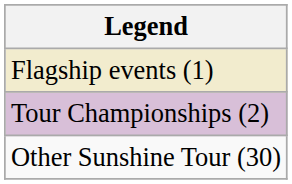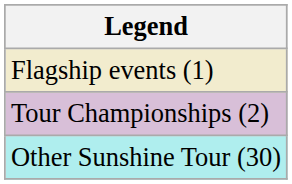(146, 157) no background -> (146, 157) paleturquoise background
